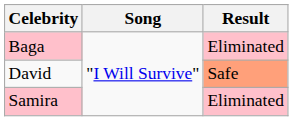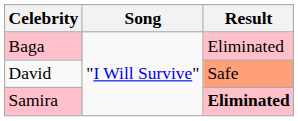(246, 101) normal -> (249, 101) bold
